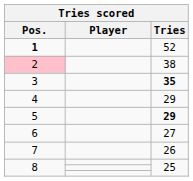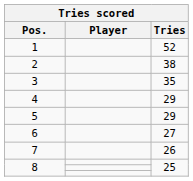(35, 47) bold -> (35, 47) normal
(35, 64) pink background -> (35, 64) no background
(170, 82) bold -> (170, 82) normal
(170, 116) bold -> (170, 116) normal
